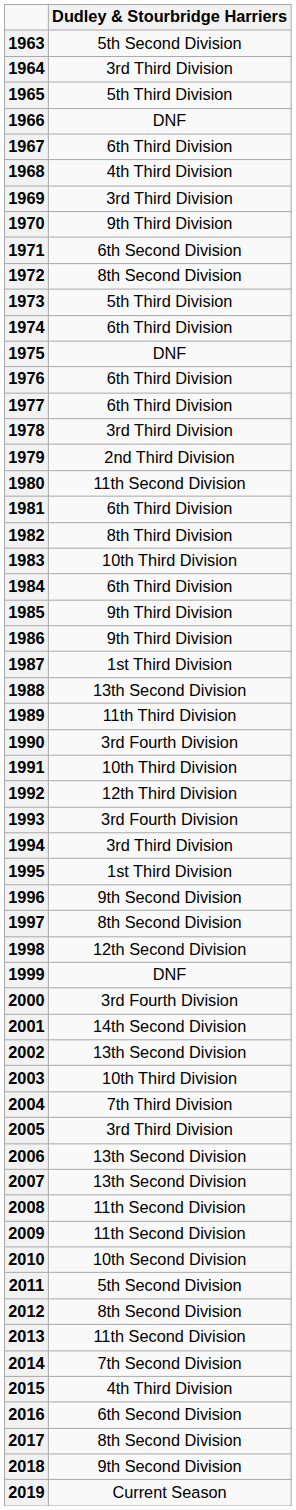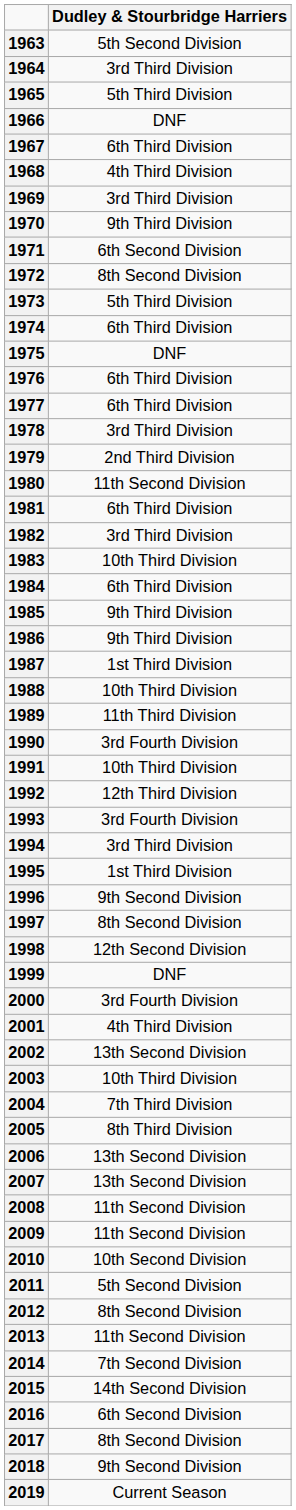(170, 535) 8th Third Division -> (170, 535) 3rd Third Division
(170, 690) 13th Second Division -> (170, 690) 10th Third Division
(170, 1026) 14th Second Division -> (170, 1026) 4th Third Division
(170, 1130) 3rd Third Division -> (170, 1130) 8th Third Division
(170, 1389) 4th Third Division -> (170, 1389) 14th Second Division
